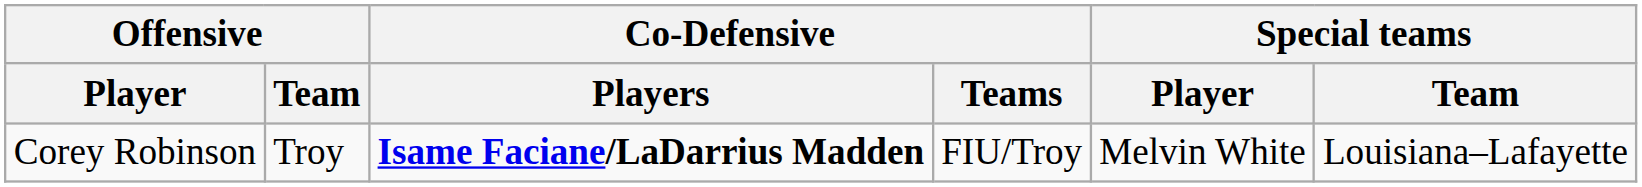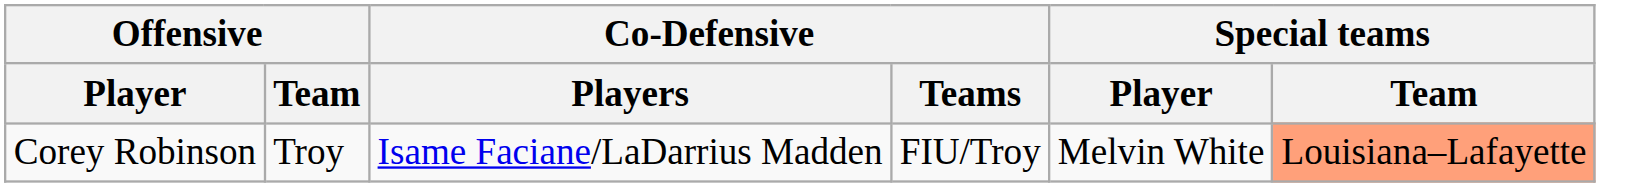(651, 151) bold -> (630, 151) normal
(1475, 151) no background -> (1434, 151) lightsalmon background
